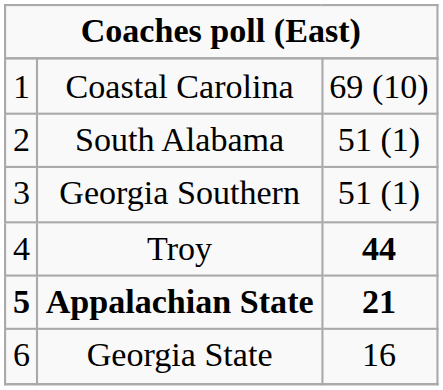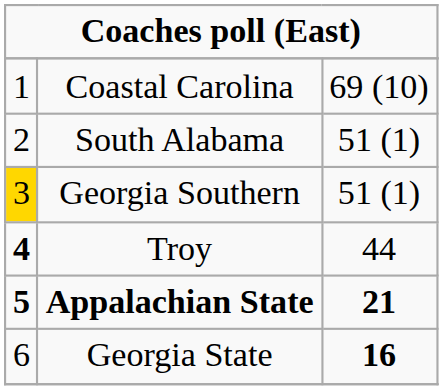(21, 193) no background -> (21, 193) gold background
(21, 247) normal -> (21, 247) bold
(379, 247) bold -> (379, 247) normal
(379, 355) normal -> (379, 355) bold
